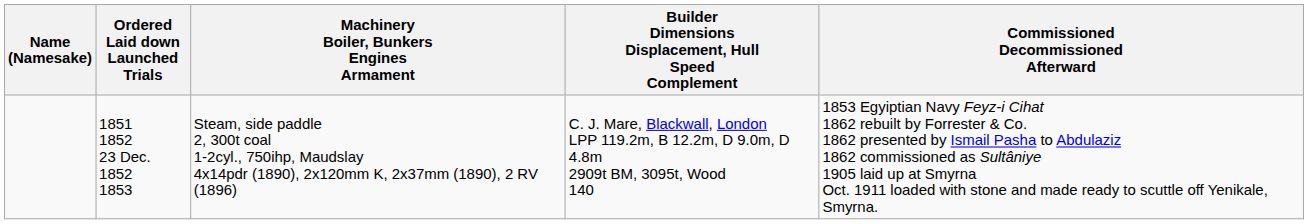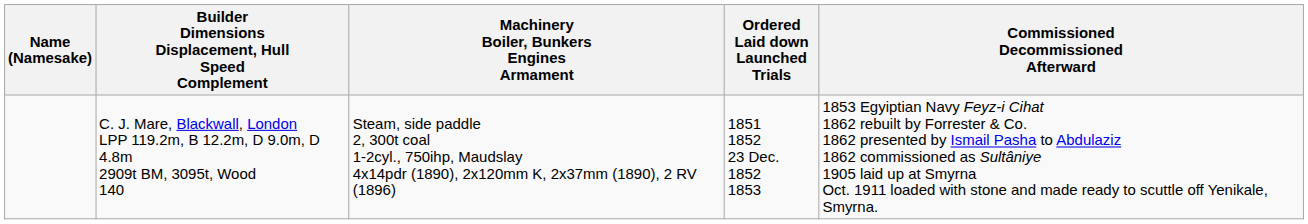columns swapped: (692, 50) <-> (143, 50)
